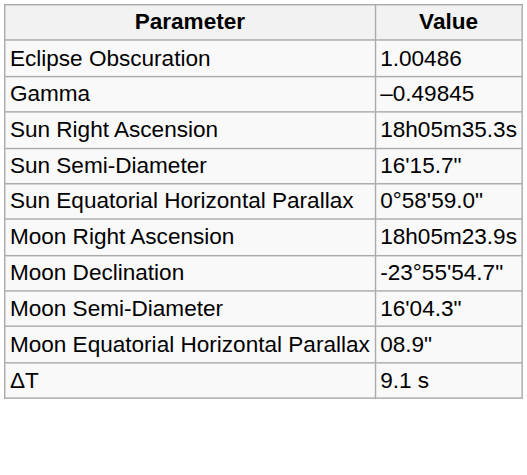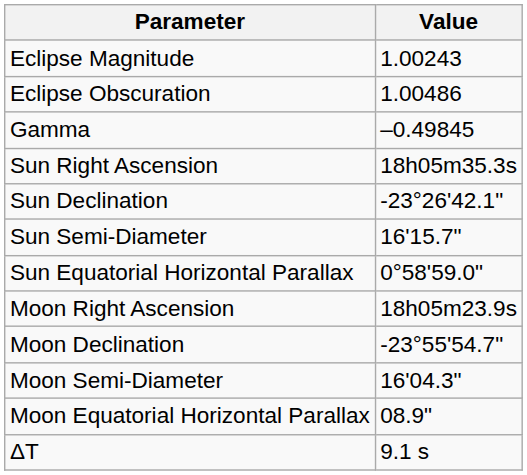+ row: (102, 58)
+ row: (89, 201)
